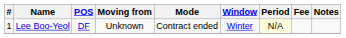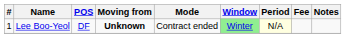(125, 26) normal -> (125, 26) bold
(240, 26) no background -> (240, 26) lightgreen background
